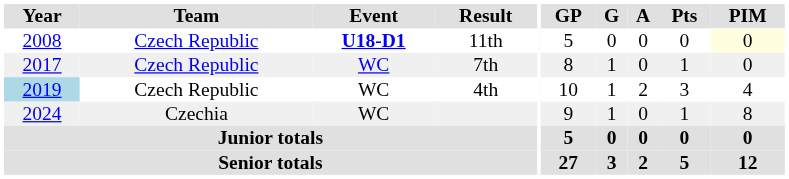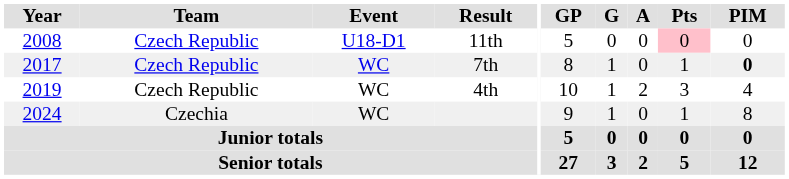(374, 40) bold -> (374, 40) normal
(684, 40) no background -> (684, 40) pink background
(748, 40) lightyellow background -> (748, 40) no background
(748, 64) normal -> (748, 64) bold
(42, 89) lightblue background -> (42, 89) no background
